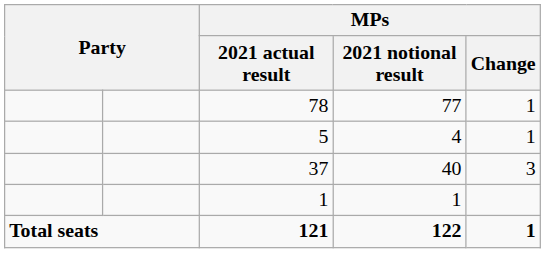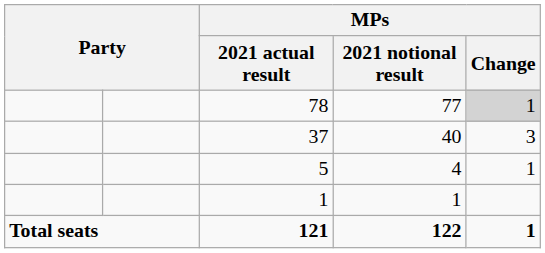(531, 105) no background -> (531, 105) lightgrey background
rows swapped: (318, 168) <-> (323, 136)
